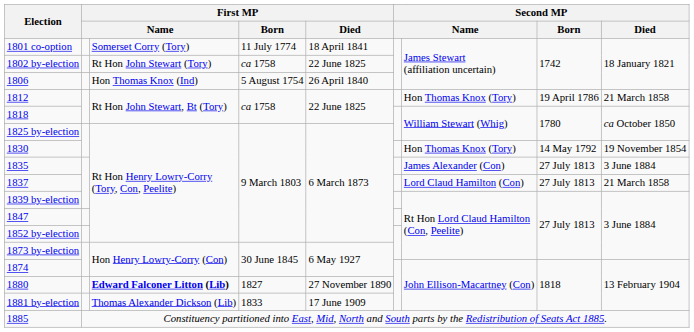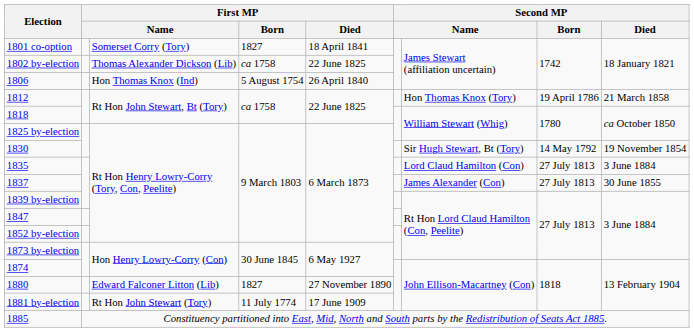(269, 47) 11 July 1774 -> (252, 47) 1827
(151, 64) Rt Hon John Stewart (Tory) -> (164, 64) Thomas Alexander Dickson (Lib)
(460, 149) Hon Thomas Knox (Tory) -> (464, 149) Sir Hugh Stewart, Bt (Tory)
(454, 166) James Alexander (Con) -> (464, 166) Lord Claud Hamilton (Con)
(464, 183) Lord Claud Hamilton (Con) -> (454, 183) James Alexander (Con)
(636, 183) 21 March 1858 -> (632, 183) 30 June 1855
(160, 285) bold -> (155, 285) normal
(164, 302) Thomas Alexander Dickson (Lib) -> (151, 302) Rt Hon John Stewart (Tory)
(252, 302) 1833 -> (269, 302) 11 July 1774
